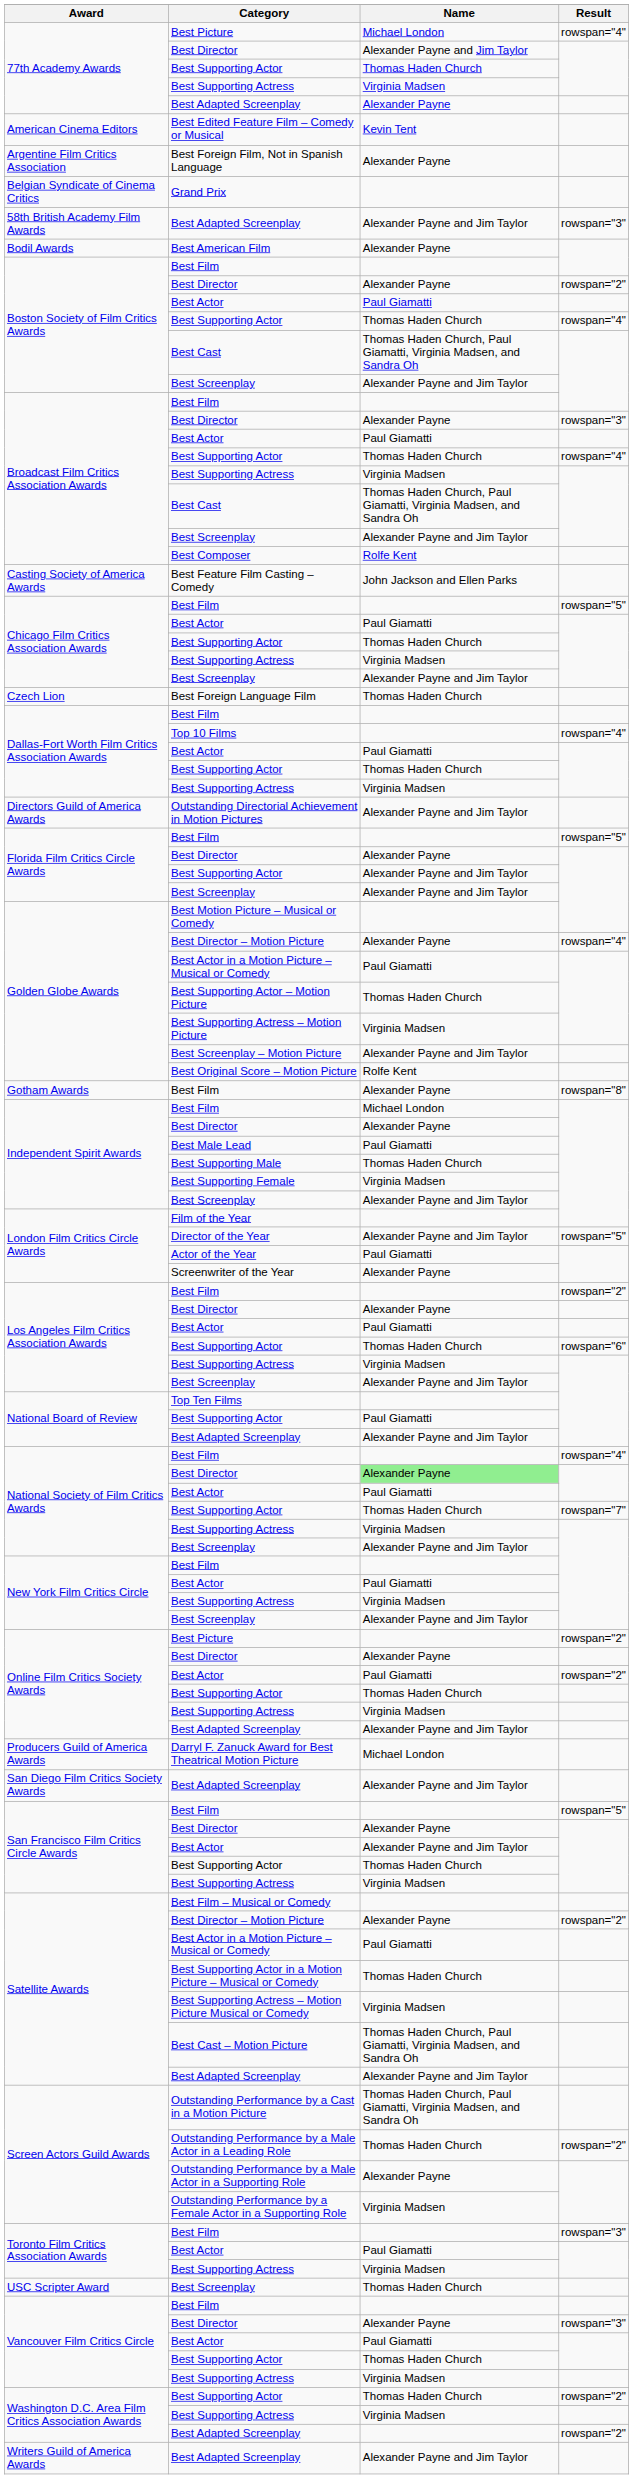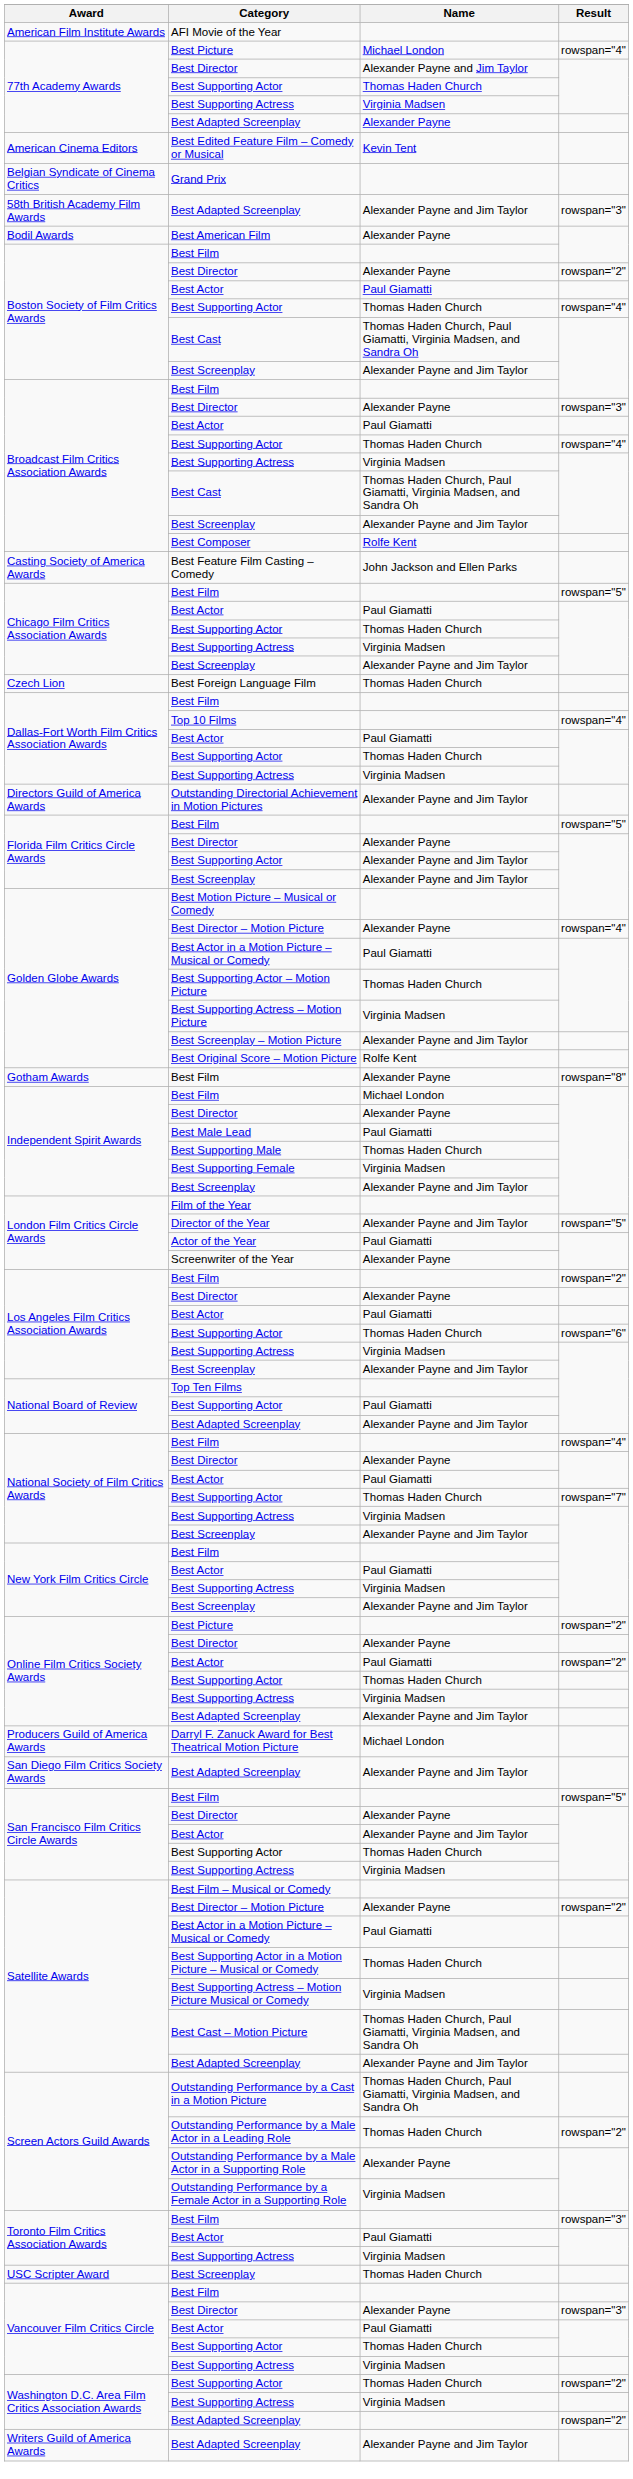+ row: (86, 31)
- row: (62, 160)
(407, 1473) lightgreen background -> (407, 1461) no background
